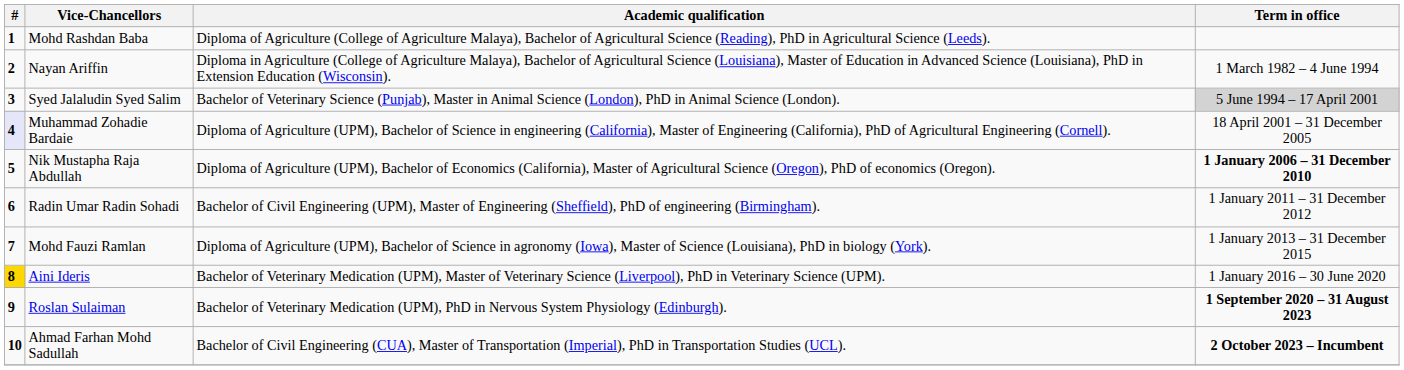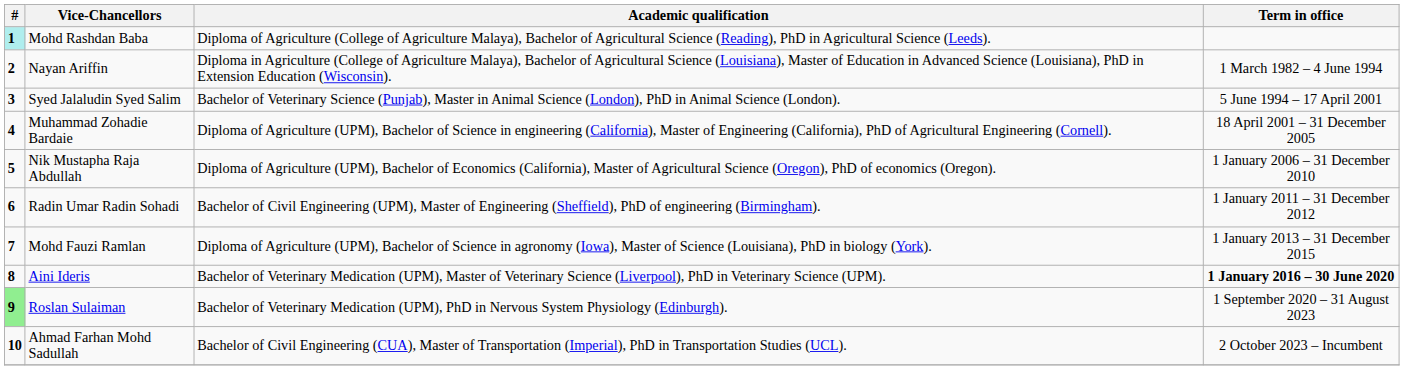(11, 38) no background -> (11, 38) paleturquoise background
(1297, 99) lightgrey background -> (1301, 99) no background
(11, 130) lavender background -> (11, 130) no background
(1297, 168) bold -> (1301, 168) normal
(11, 276) gold background -> (11, 276) no background
(1297, 276) normal -> (1301, 276) bold
(11, 307) no background -> (11, 307) lightgreen background
(1297, 307) bold -> (1301, 307) normal
(1297, 345) bold -> (1301, 345) normal
